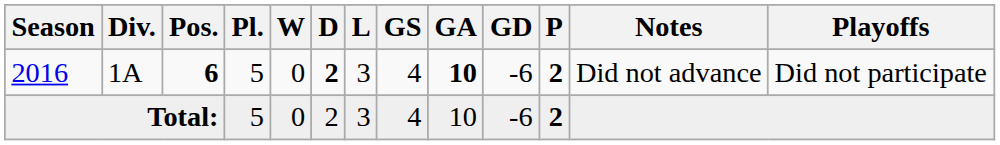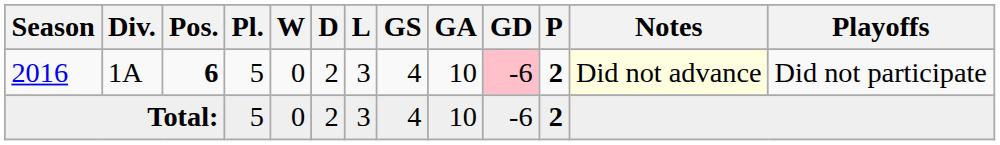(332, 71) bold -> (332, 71) normal
(463, 71) bold -> (463, 71) normal
(521, 71) no background -> (521, 71) pink background
(669, 71) no background -> (669, 71) lightyellow background
